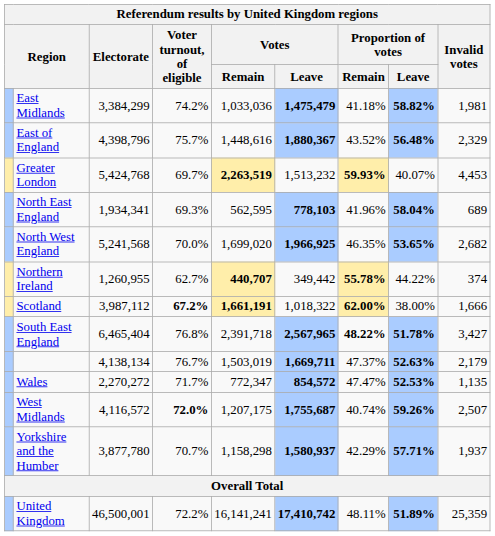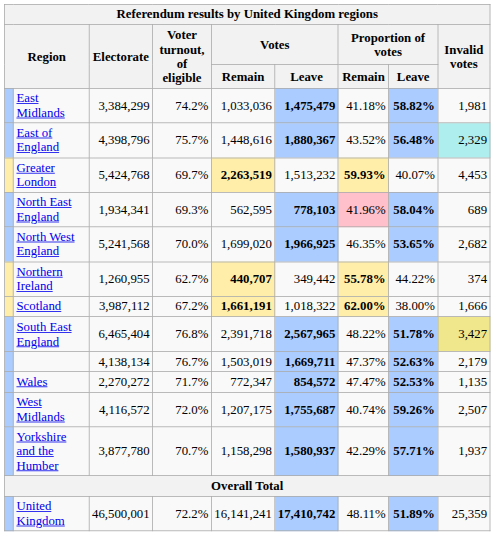(473, 140) no background -> (473, 140) paleturquoise background
(366, 209) no background -> (366, 209) pink background
(191, 306) bold -> (192, 306) normal
(365, 334) bold -> (366, 334) normal
(473, 334) no background -> (473, 334) khaki background
(191, 409) bold -> (192, 409) normal
